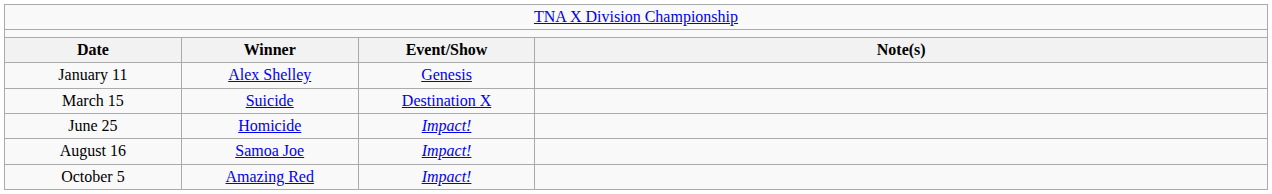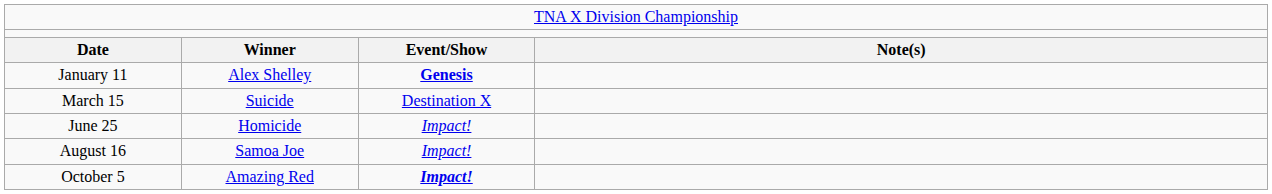(447, 75) normal -> (447, 75) bold
(447, 176) normal -> (447, 176) bold
